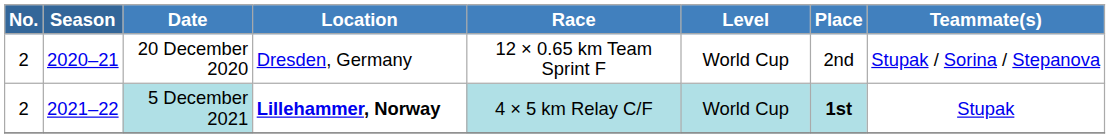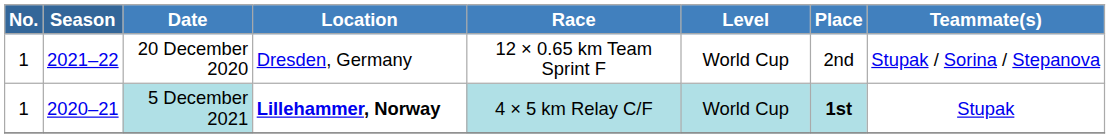(24, 59) 2 -> (24, 59) 1
(83, 59) 2020–21 -> (83, 59) 2021–22
(24, 108) 2 -> (24, 108) 1
(83, 108) 2021–22 -> (83, 108) 2020–21
